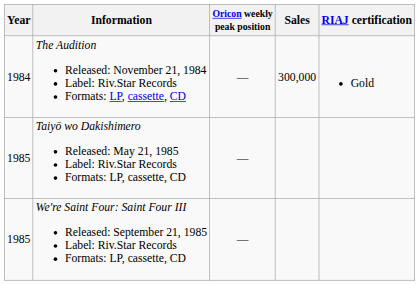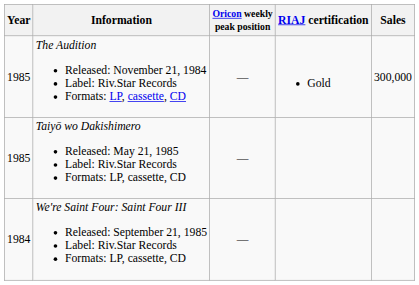columns swapped: (297, 20) <-> (367, 20)
(19, 76) 1984 -> (19, 76) 1985
(19, 239) 1985 -> (19, 239) 1984
